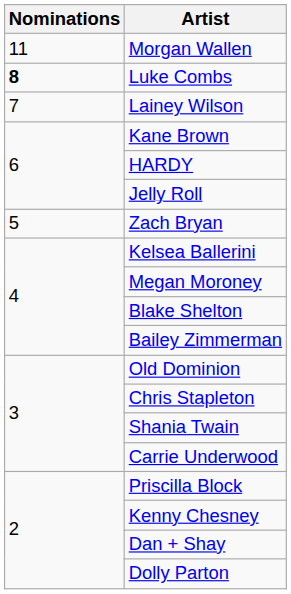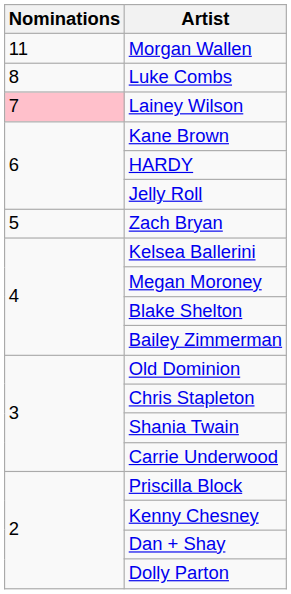(14, 77) bold -> (14, 77) normal
(14, 106) no background -> (14, 106) pink background
